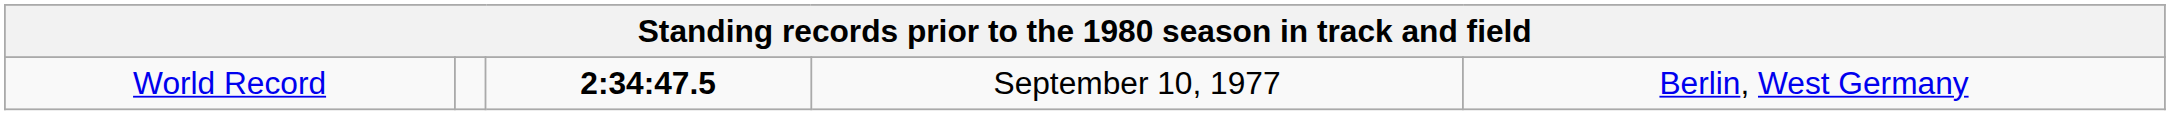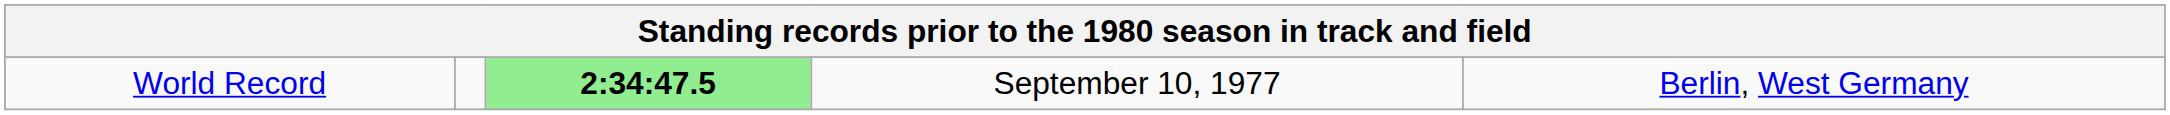(648, 82) no background -> (648, 82) lightgreen background
